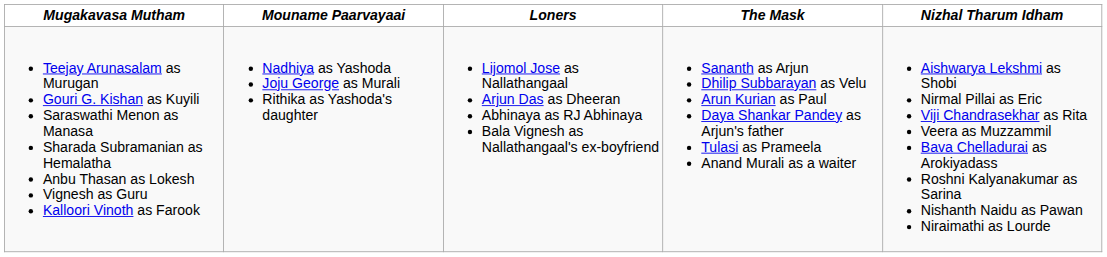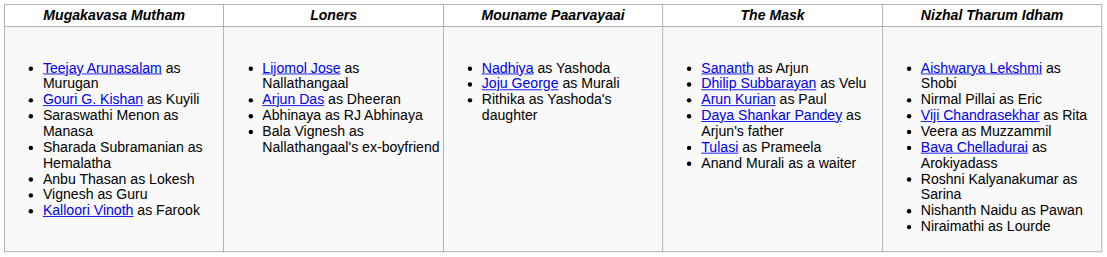columns swapped: (553, 15) <-> (334, 15)
